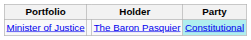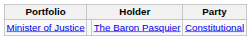(215, 27) paleturquoise background -> (215, 27) no background
